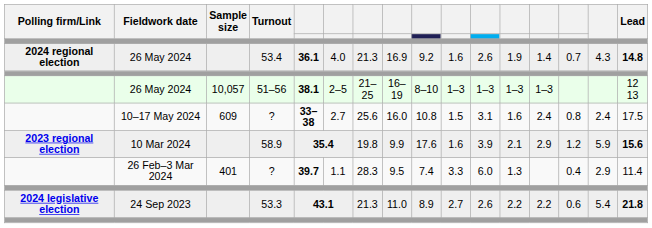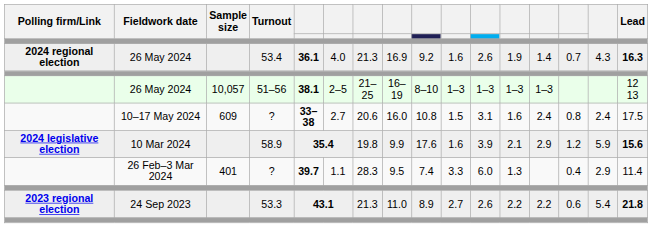(633, 57) 14.8 -> (633, 57) 16.3
(367, 117) 25.6 -> (367, 117) 20.6
(59, 144) 2023 regional election -> (59, 144) 2024 legislative election
(59, 204) 2024 legislative election -> (59, 204) 2023 regional election
